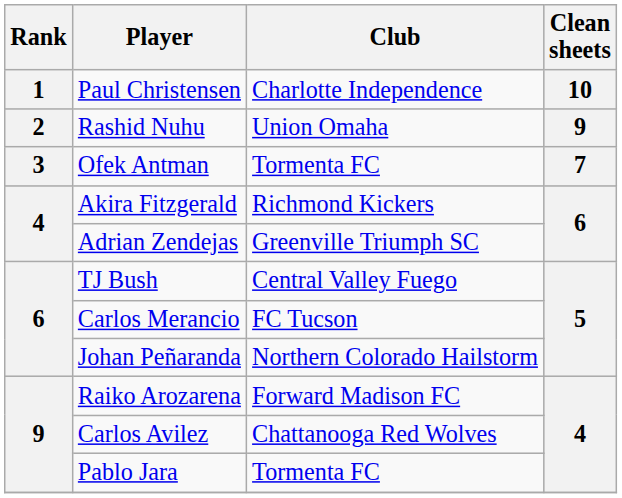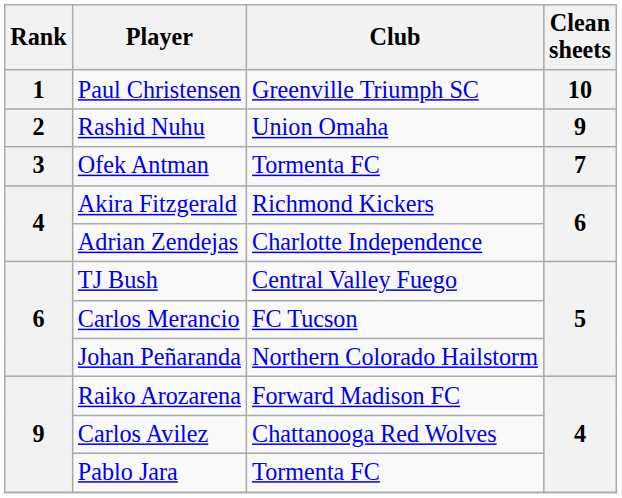(367, 89) Charlotte Independence -> (366, 89) Greenville Triumph SC
(366, 242) Greenville Triumph SC -> (367, 242) Charlotte Independence
